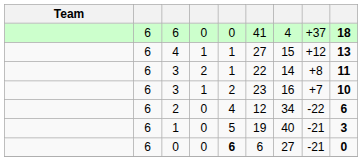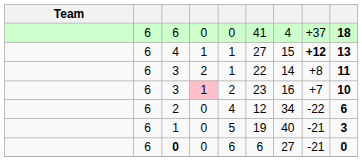(316, 52) normal -> (316, 52) bold
(204, 90) no background -> (204, 90) pink background
(176, 147) normal -> (176, 147) bold
(232, 147) bold -> (232, 147) normal
